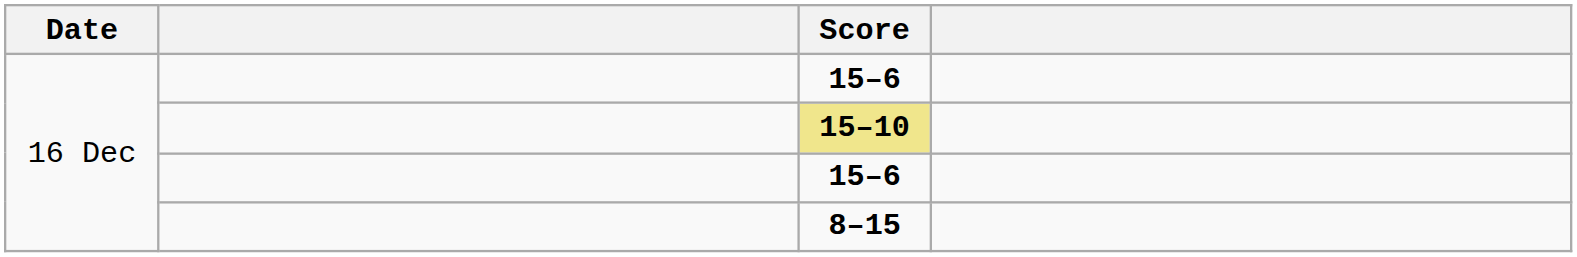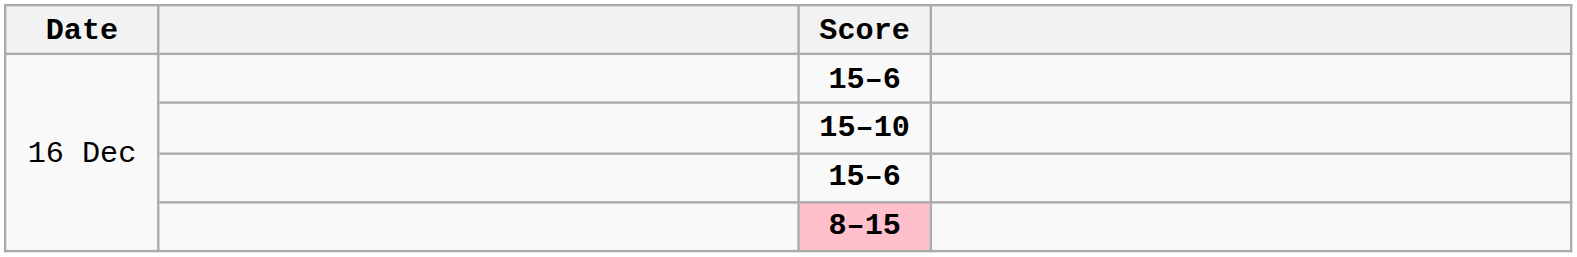(865, 128) khaki background -> (865, 128) no background
(865, 226) no background -> (865, 226) pink background
